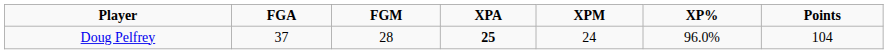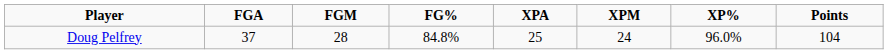+ column: (441, 15)
(488, 37) bold -> (535, 37) normal
